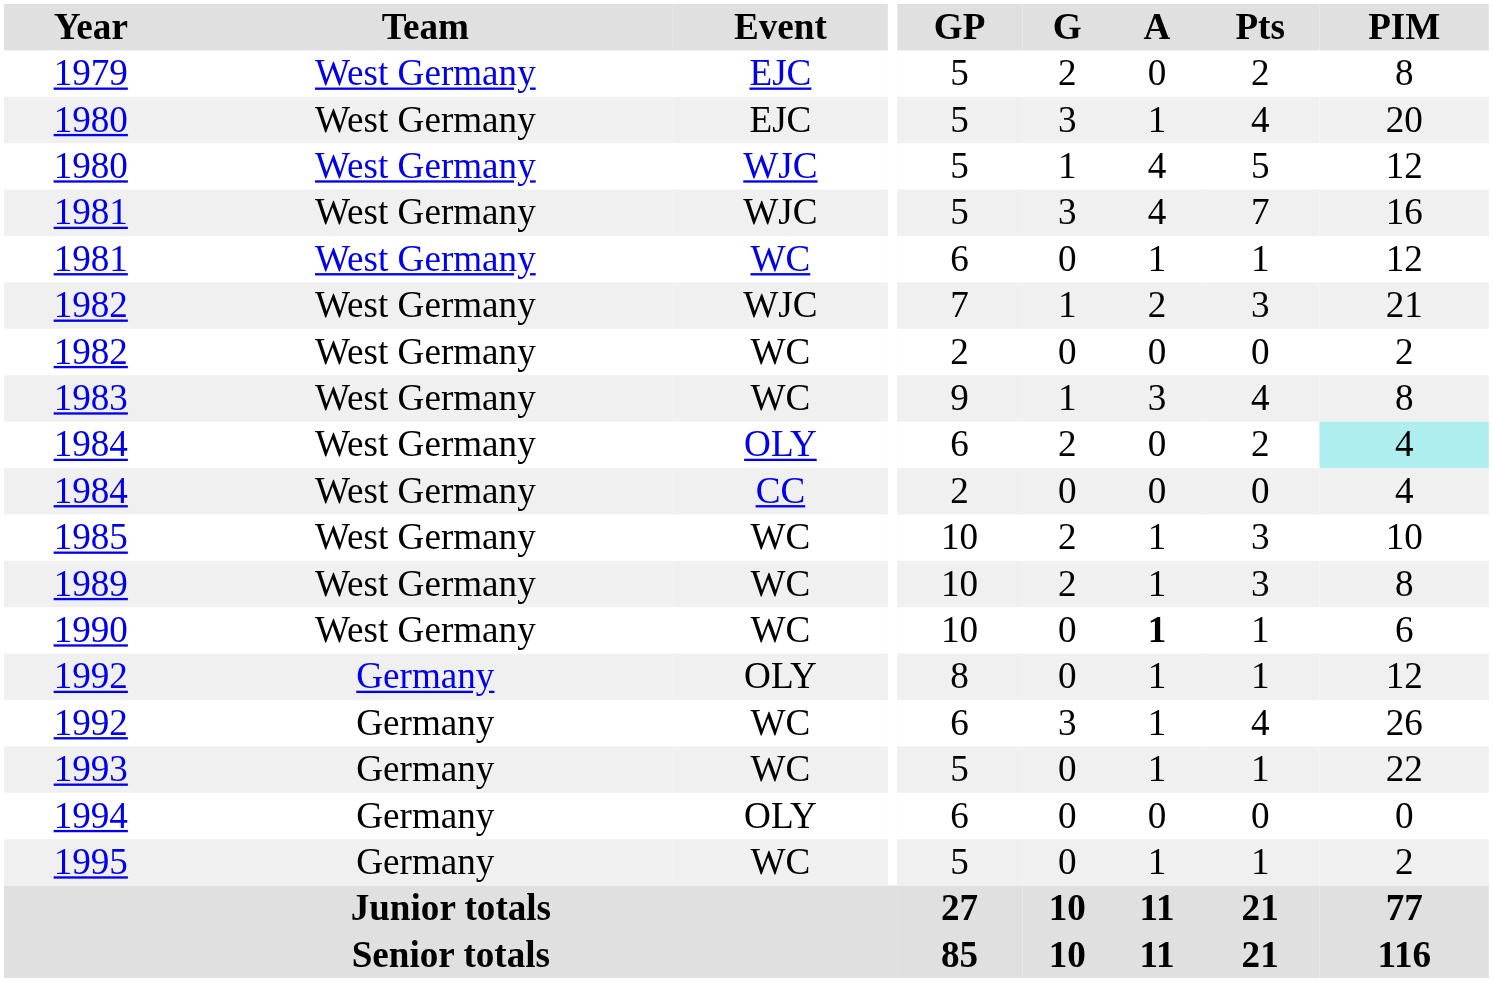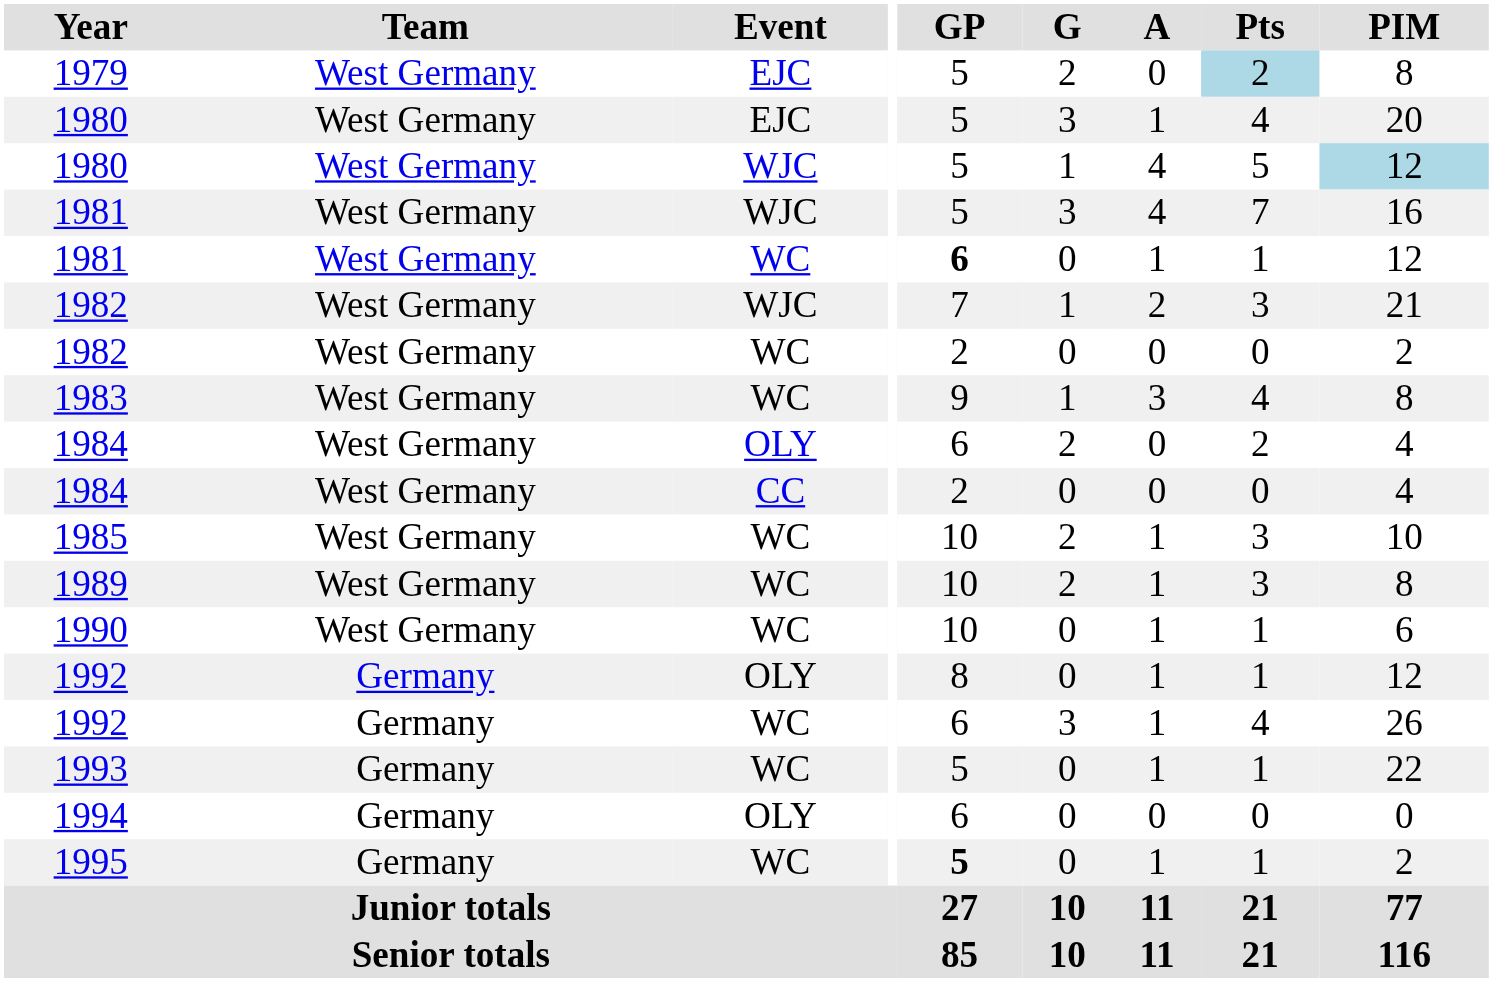(1260, 72) no background -> (1260, 72) lightblue background
(1404, 165) no background -> (1404, 165) lightblue background
(960, 258) normal -> (960, 258) bold
(1404, 444) paleturquoise background -> (1404, 444) no background
(1157, 629) bold -> (1157, 629) normal
(960, 861) normal -> (960, 861) bold
